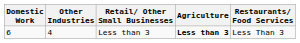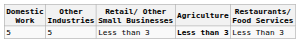(9, 32) 6 -> (9, 32) 5
(50, 32) 4 -> (50, 32) 5
